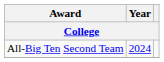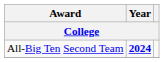(140, 48) normal -> (140, 48) bold
